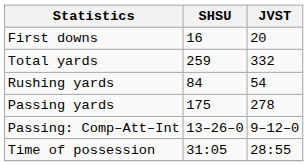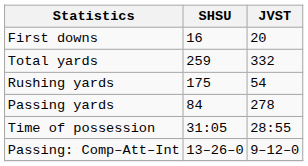(194, 83) 84 -> (199, 83) 175
(199, 105) 175 -> (194, 105) 84
rows swapped: (94, 128) <-> (82, 150)
